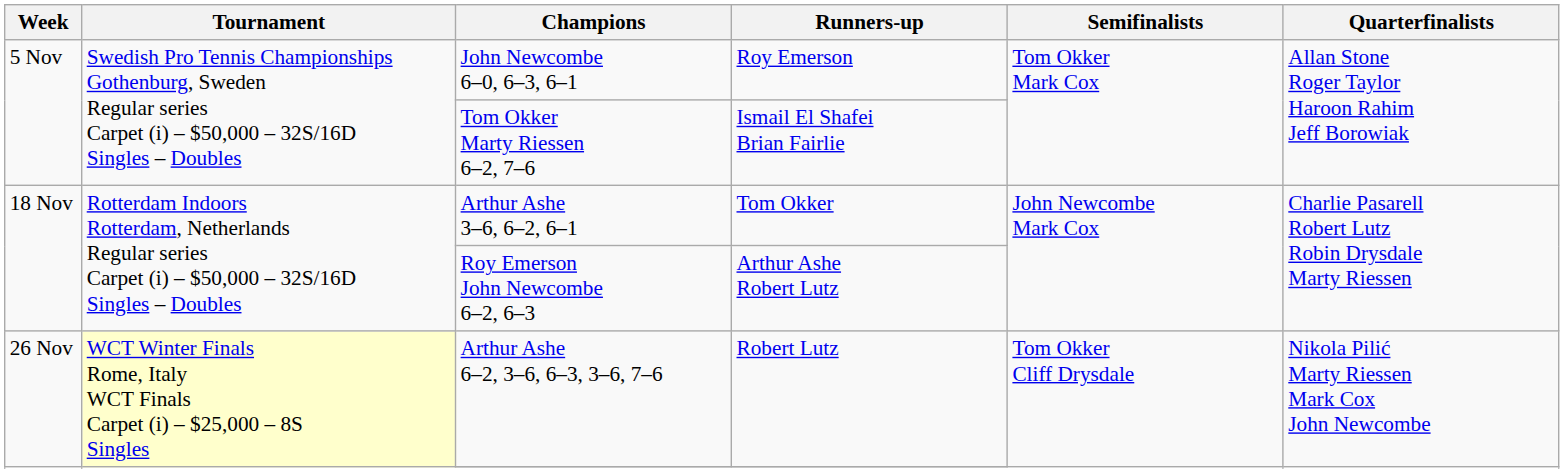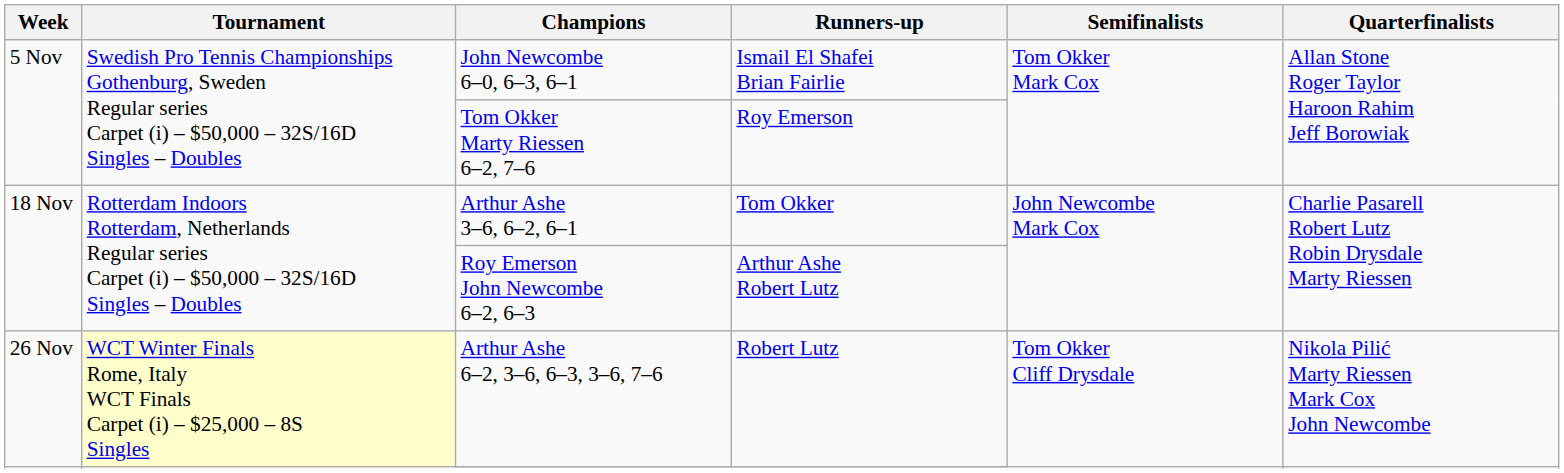(795, 57) Roy Emerson -> (805, 69) Ismail El Shafei Brian Fairlie
(805, 130) Ismail El Shafei Brian Fairlie -> (795, 117) Roy Emerson
